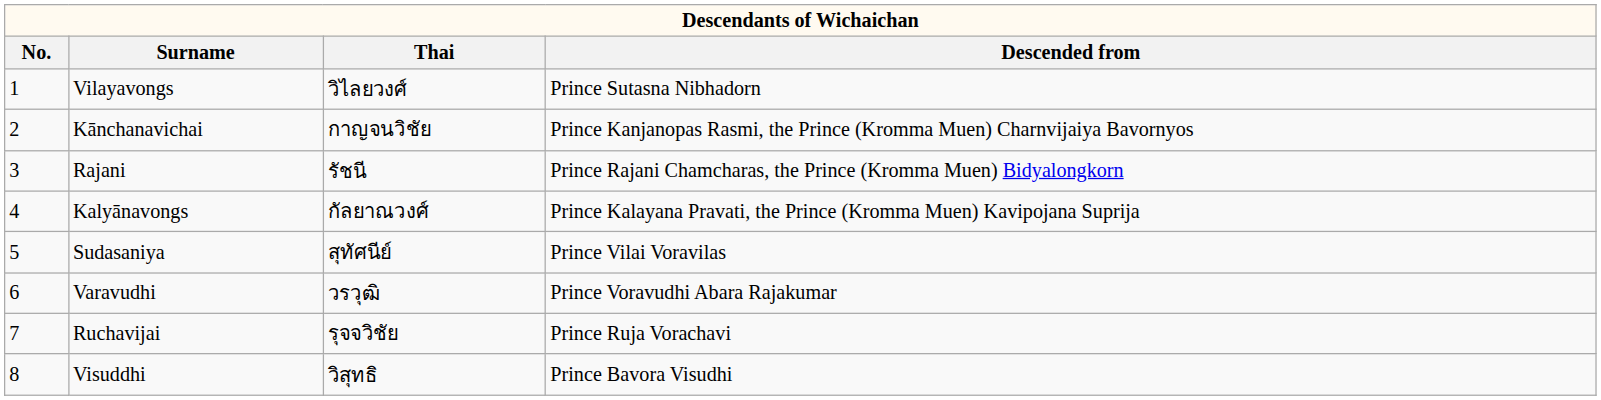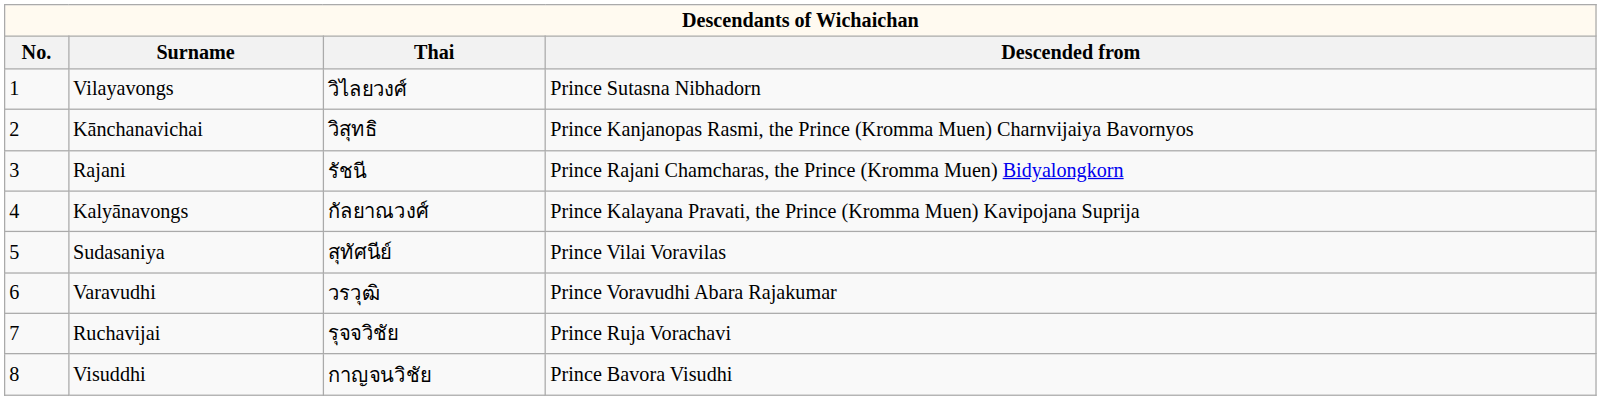(379, 130) กาญจนวิชัย -> (353, 130) วิสุทธิ
(353, 375) วิสุทธิ -> (379, 375) กาญจนวิชัย
